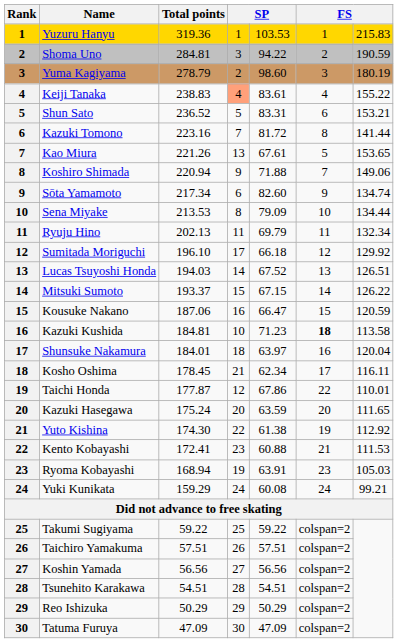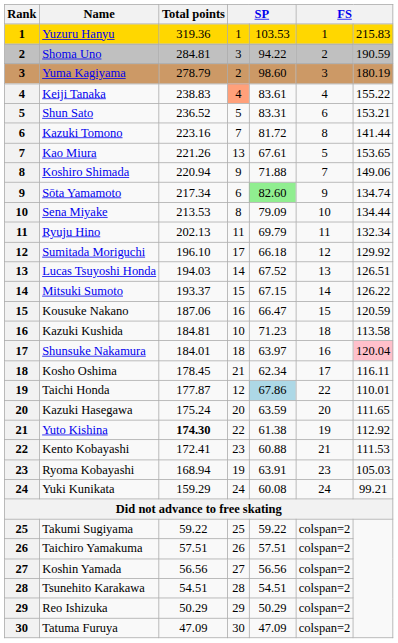(273, 192) no background -> (273, 192) lightgreen background
(325, 331) bold -> (325, 331) normal
(373, 350) no background -> (373, 350) pink background
(273, 390) no background -> (273, 390) lightblue background
(193, 430) normal -> (193, 430) bold
